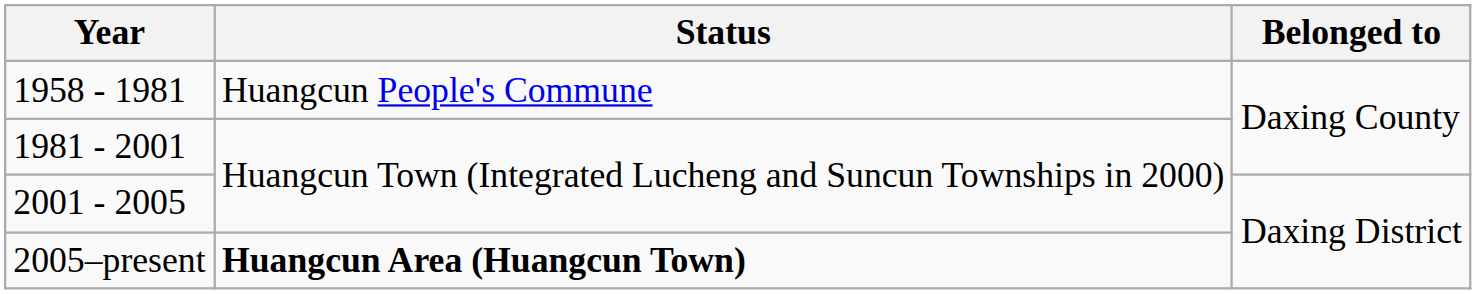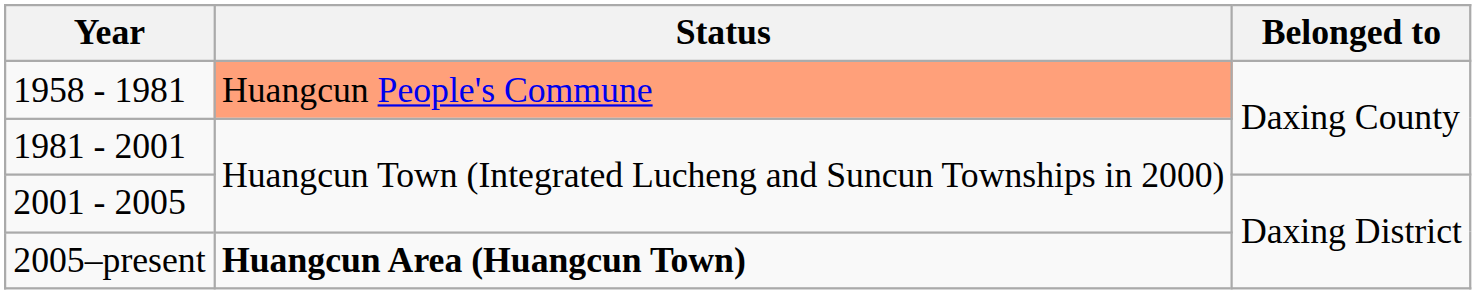(437, 89) no background -> (437, 89) lightsalmon background
